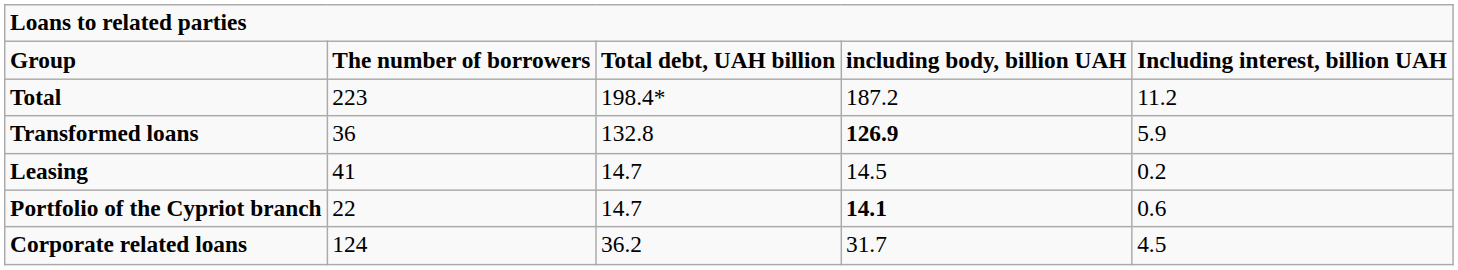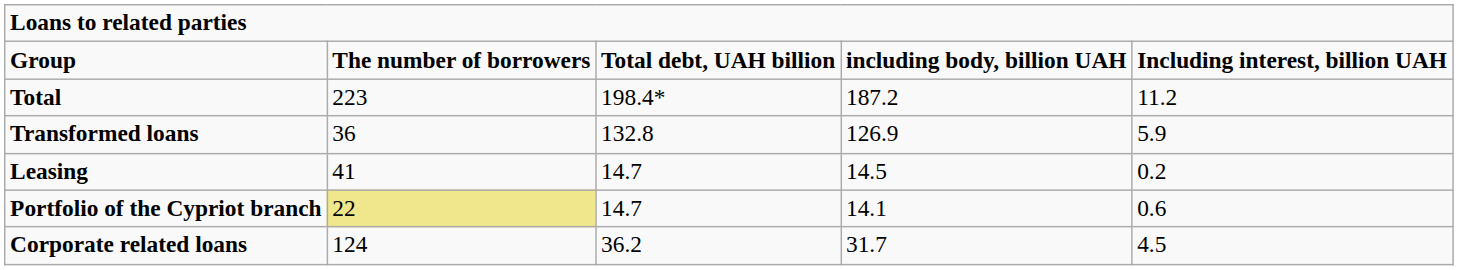(872, 134) bold -> (872, 134) normal
(344, 208) no background -> (344, 208) khaki background
(866, 208) bold -> (866, 208) normal
